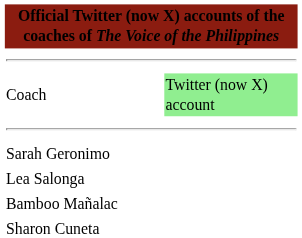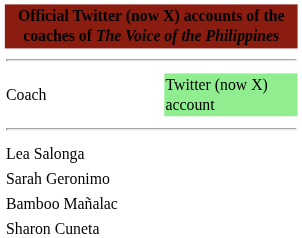(58, 153) Sarah Geronimo -> (45, 153) Lea Salonga
(45, 179) Lea Salonga -> (58, 179) Sarah Geronimo
